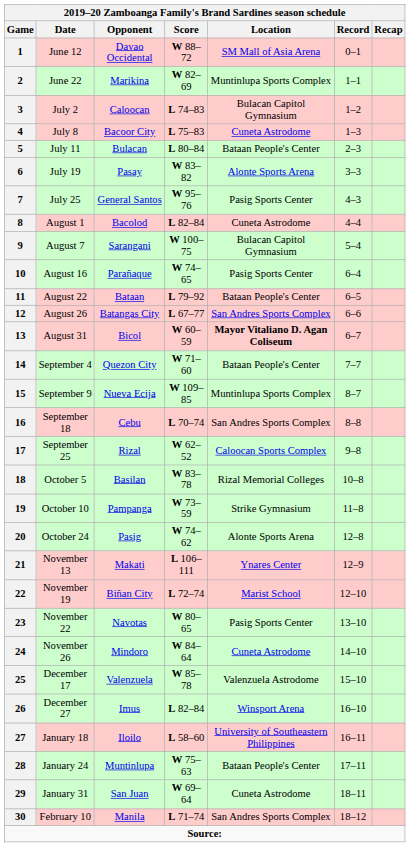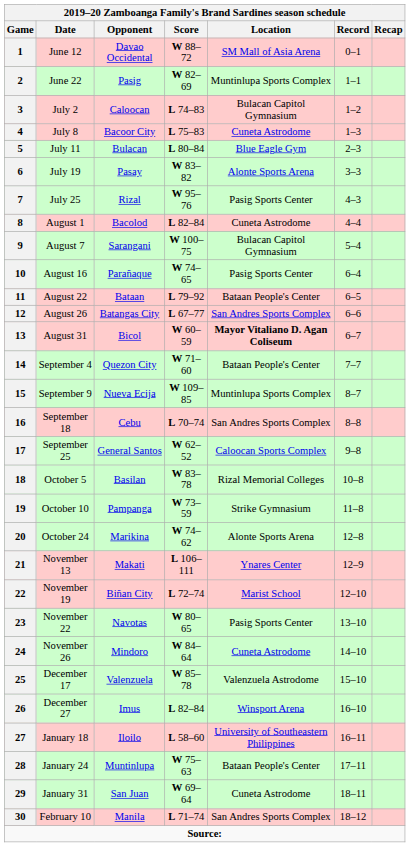(130, 80) Marikina -> (130, 80) Pasig
(271, 148) Bataan People's Center -> (271, 148) Blue Eagle Gym
(130, 200) General Santos -> (130, 200) Rizal
(130, 450) Rizal -> (130, 450) General Santos
(130, 536) Pasig -> (130, 536) Marikina
